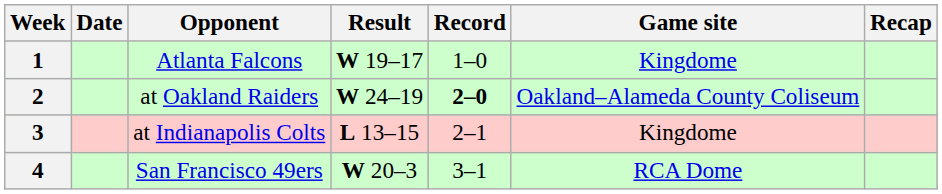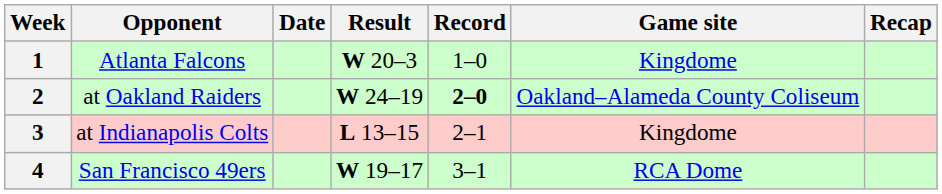columns swapped: (99, 22) <-> (229, 22)
(379, 59) W 19–17 -> (379, 59) W 20–3
(379, 170) W 20–3 -> (379, 170) W 19–17
